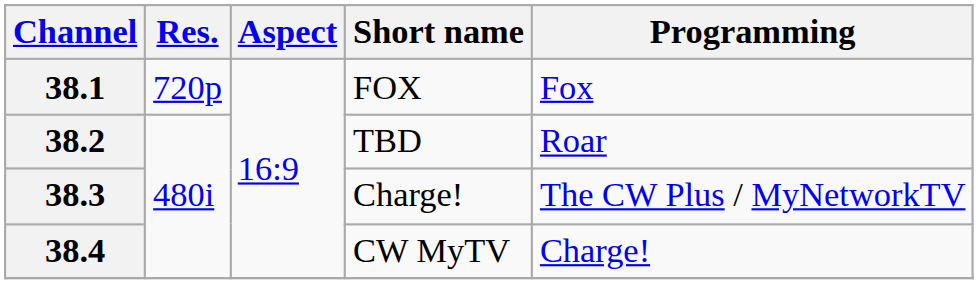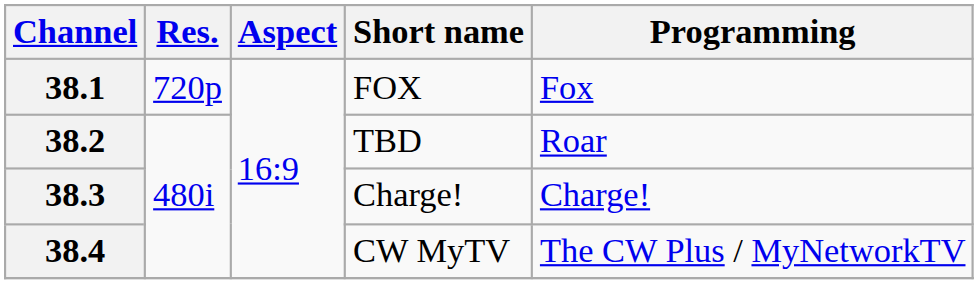(753, 195) The CW Plus / MyNetworkTV -> (595, 195) Charge!
(595, 250) Charge! -> (753, 250) The CW Plus / MyNetworkTV
